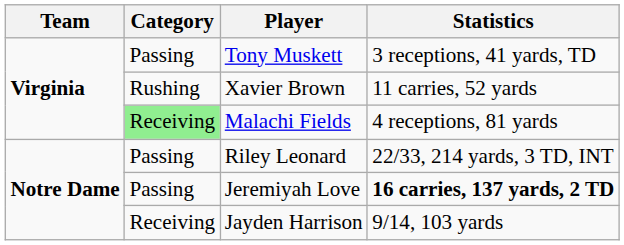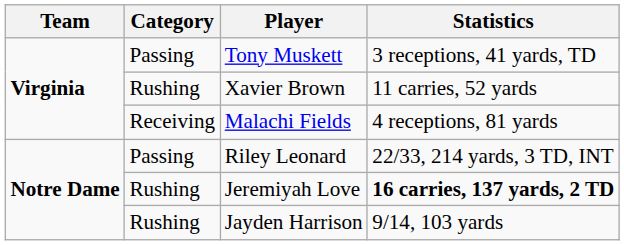(172, 121) lightgreen background -> (172, 121) no background
(162, 188) Passing -> (165, 188) Rushing
(172, 222) Receiving -> (165, 222) Rushing
